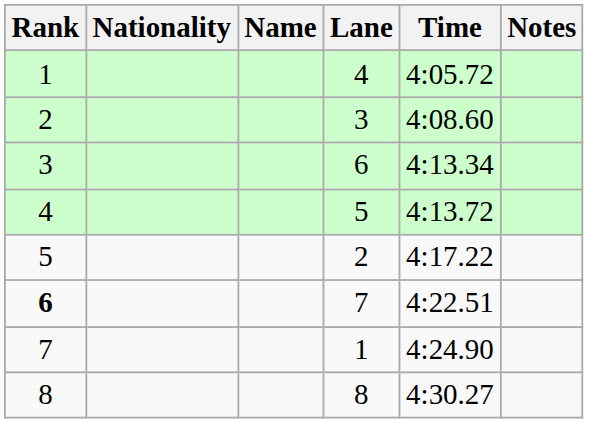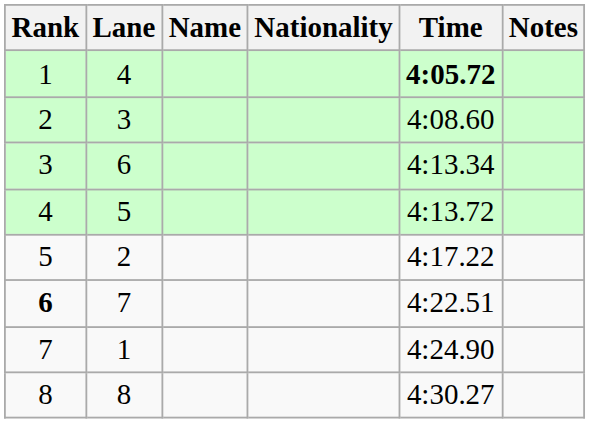columns swapped: (361, 27) <-> (162, 27)
(450, 73) normal -> (451, 73) bold
